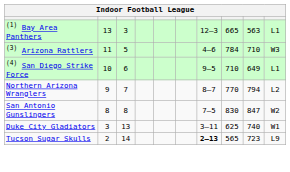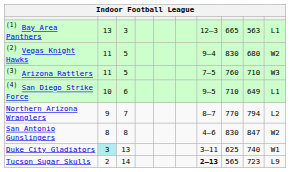+ row: (41, 54)
(209, 50) 4–6 -> (209, 73) 7–5
(232, 50) 784 -> (232, 73) 760
(209, 111) 7–5 -> (209, 134) 4–6
(107, 127) no background -> (107, 150) paleturquoise background
